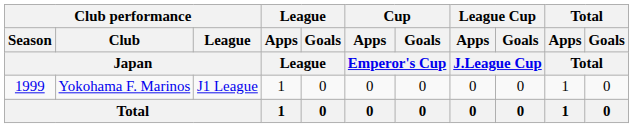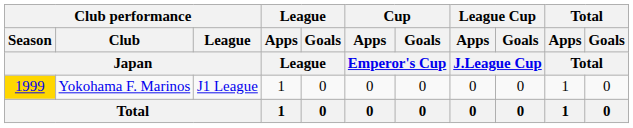(30, 87) no background -> (30, 87) gold background
